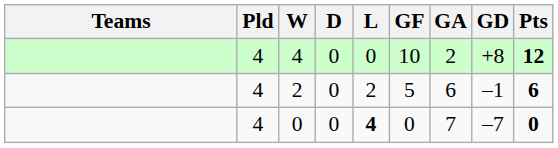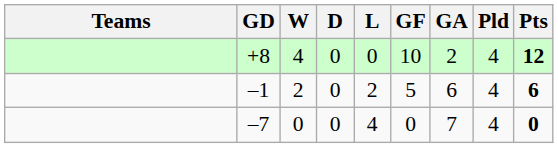columns swapped: (258, 21) <-> (493, 21)
(371, 124) bold -> (372, 124) normal
